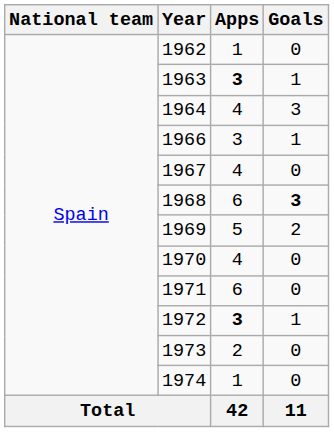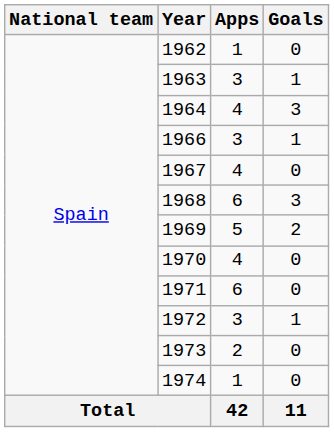(237, 80) bold -> (237, 80) normal
(296, 200) bold -> (296, 200) normal
(237, 321) bold -> (237, 321) normal
